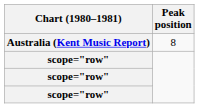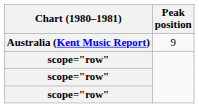(173, 42) 8 -> (173, 42) 9
